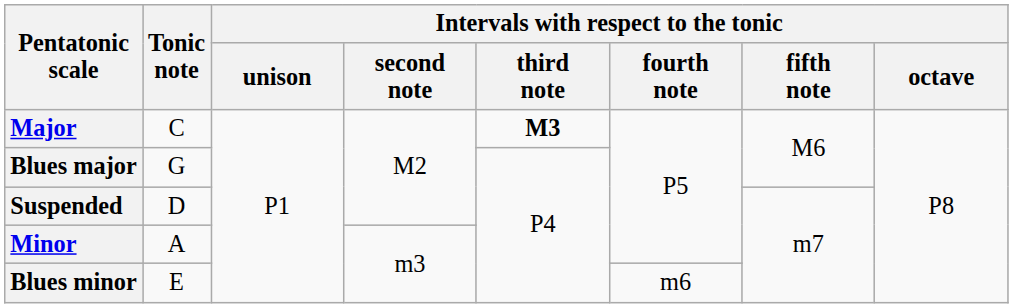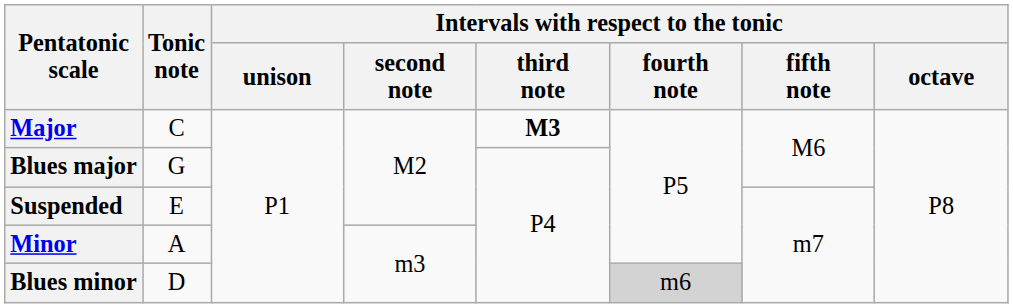(177, 205) D -> (177, 205) E
(177, 282) E -> (177, 282) D
(676, 282) no background -> (676, 282) lightgrey background
